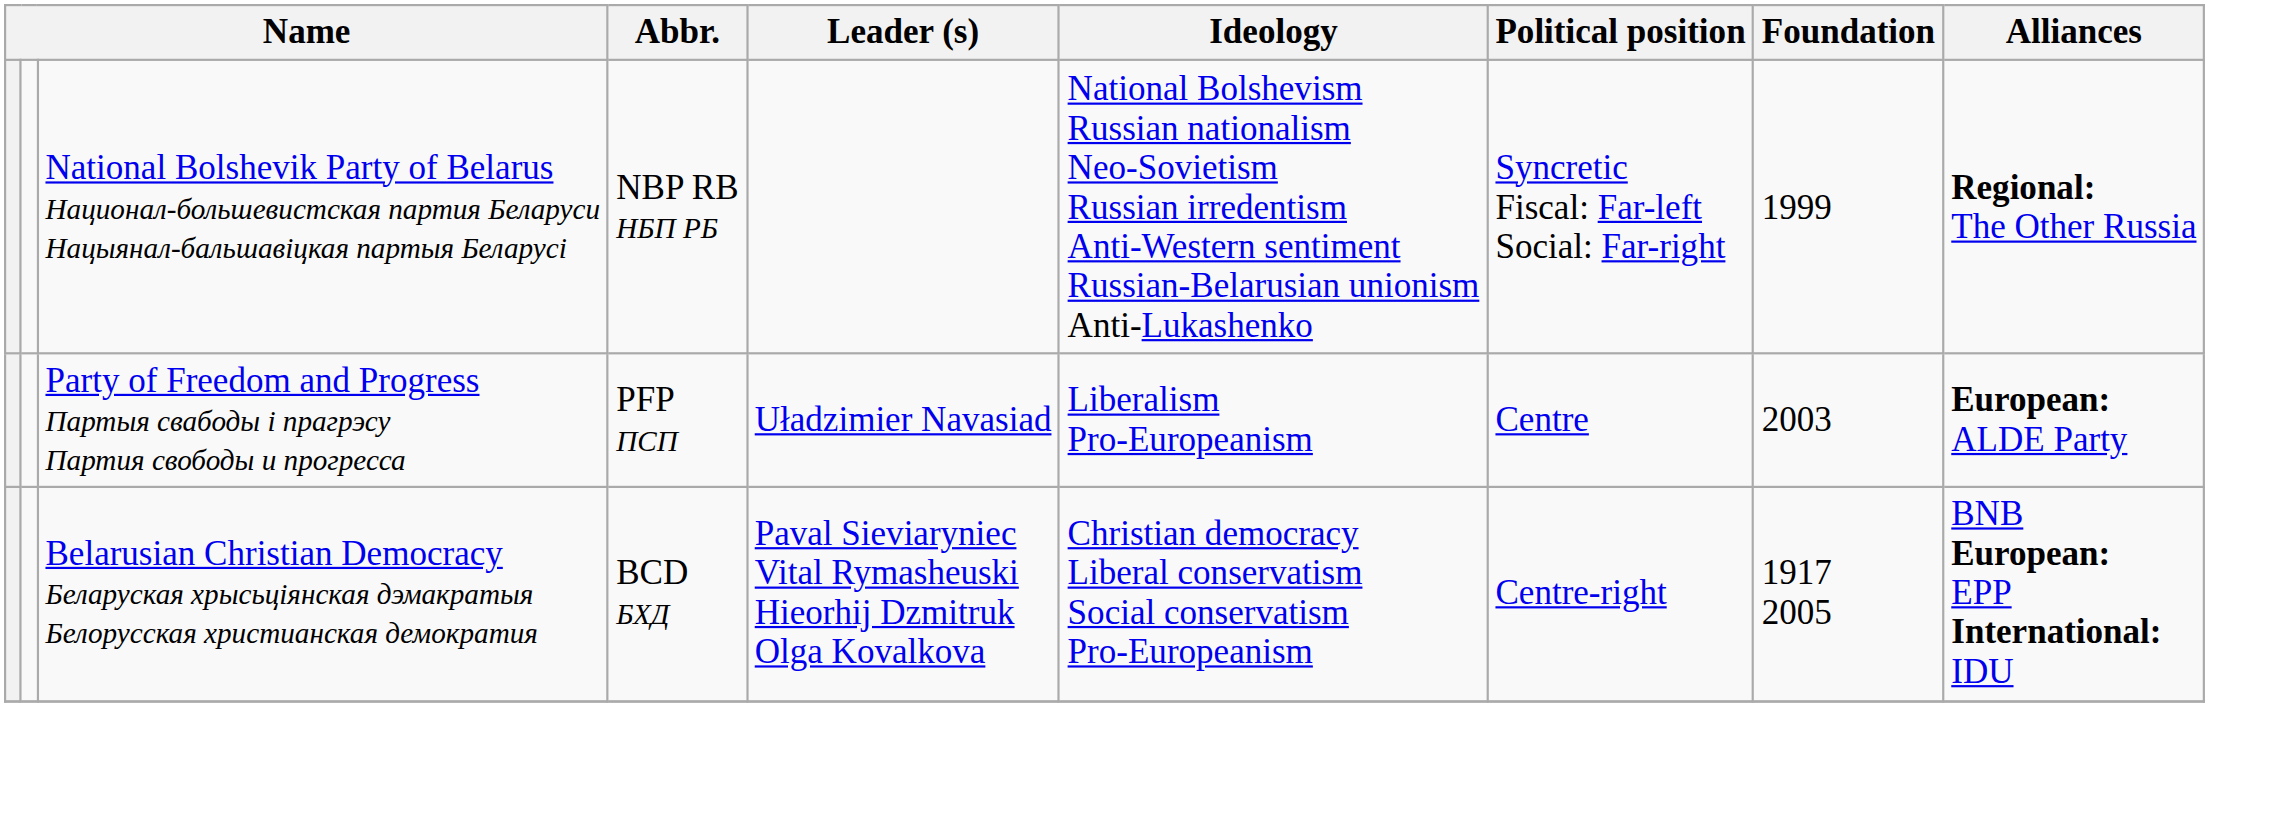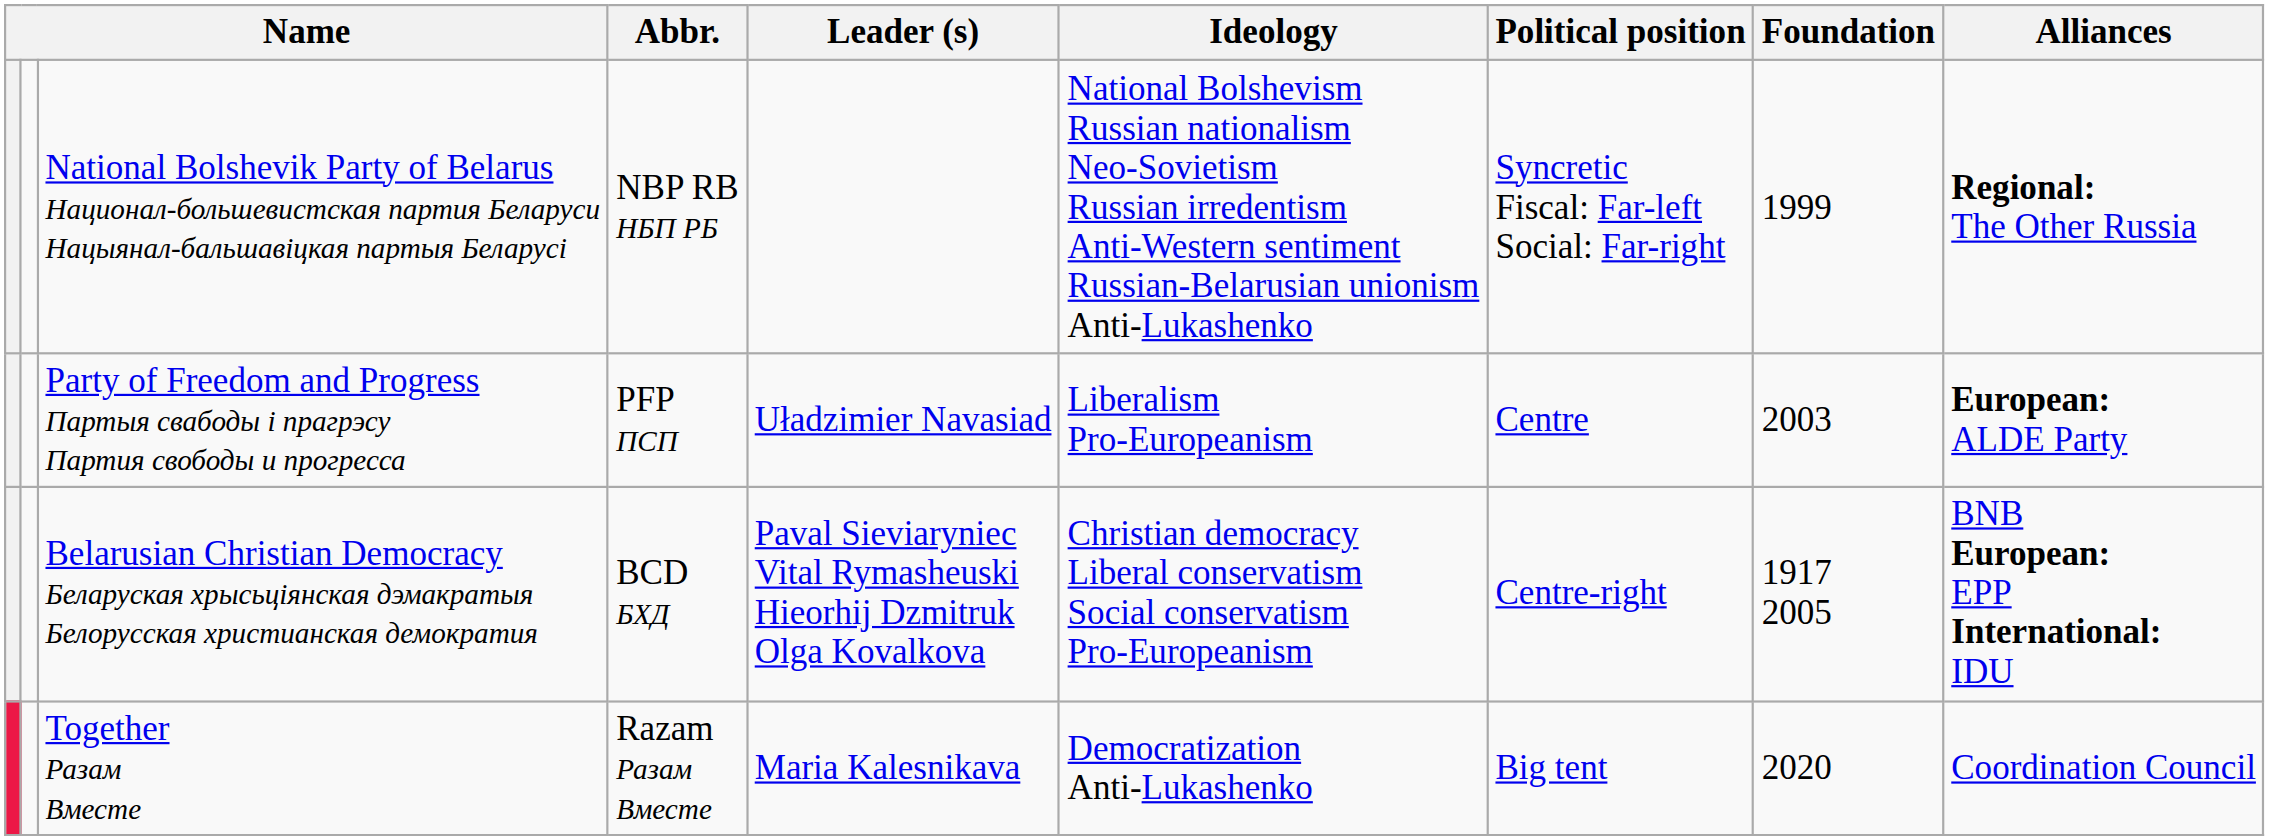+ row: (107, 767)
